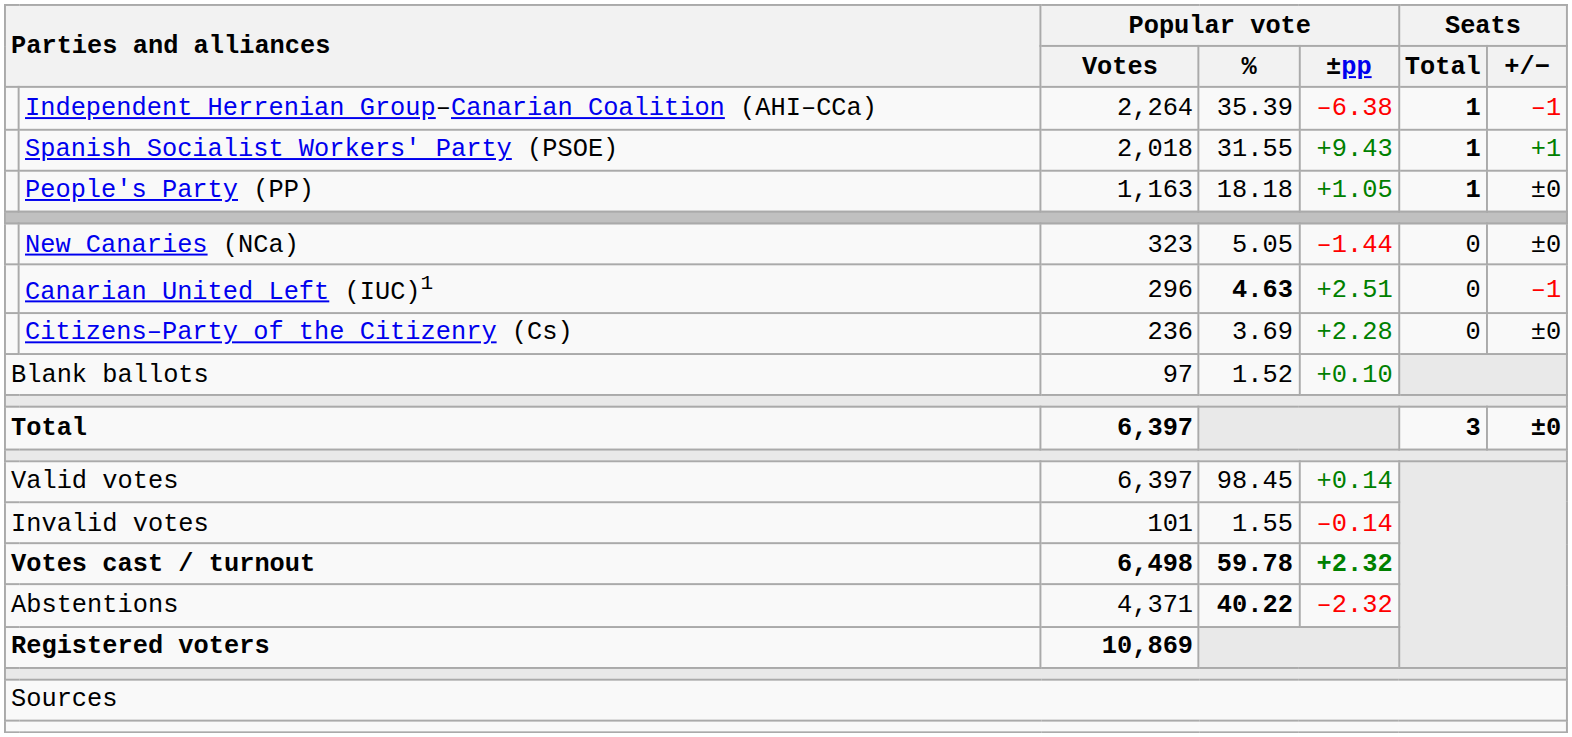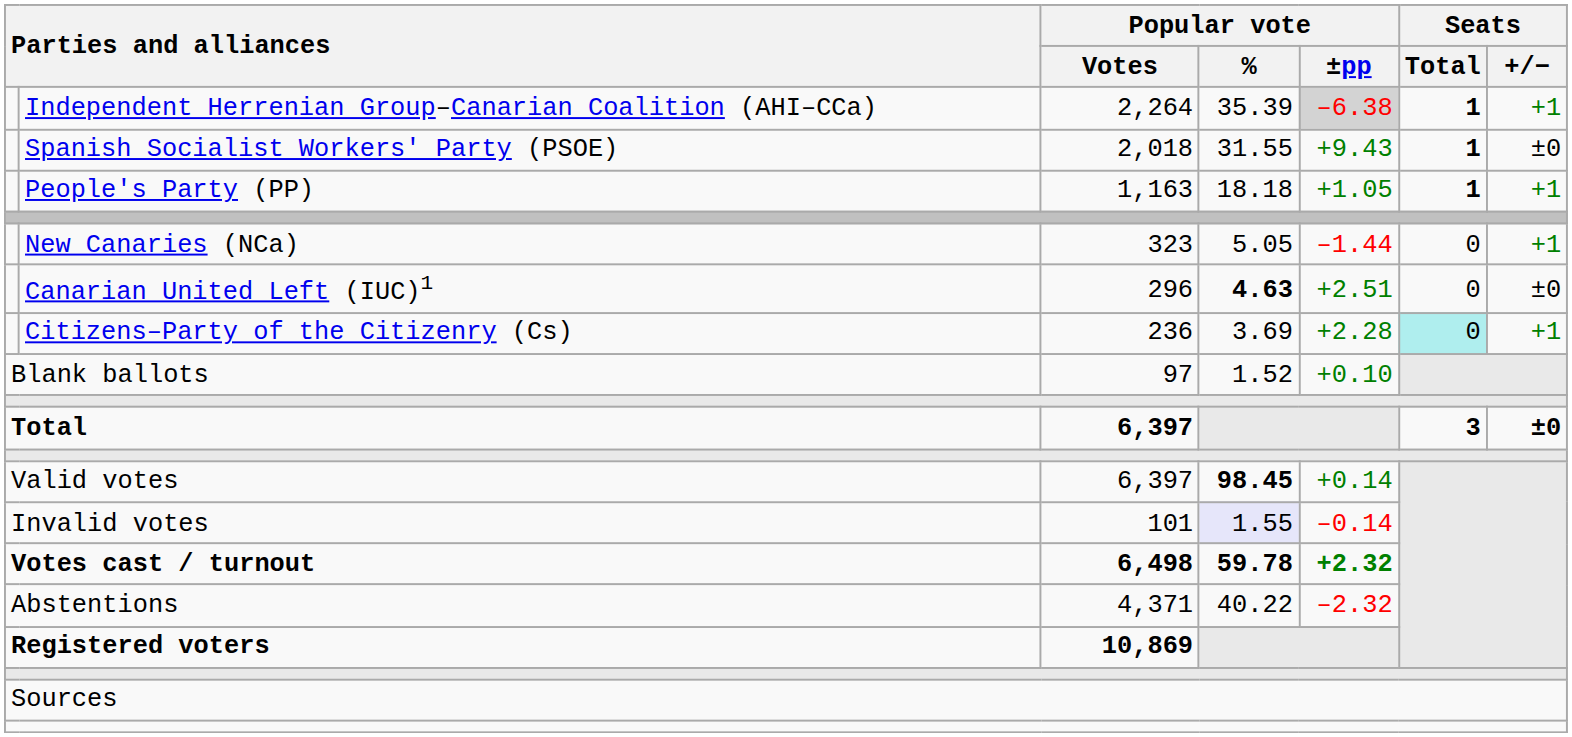(1355, 108) no background -> (1355, 108) lightgrey background
(1546, 108) –1 -> (1546, 108) +1
(1546, 150) +1 -> (1546, 150) ±0
(1546, 191) ±0 -> (1546, 191) +1
(1546, 244) ±0 -> (1546, 244) +1
(1546, 289) –1 -> (1546, 289) ±0
(1473, 333) no background -> (1473, 333) paleturquoise background
(1546, 333) ±0 -> (1546, 333) +1
(1255, 481) normal -> (1255, 481) bold
(1262, 523) no background -> (1262, 523) lavender background
(1255, 605) bold -> (1255, 605) normal
